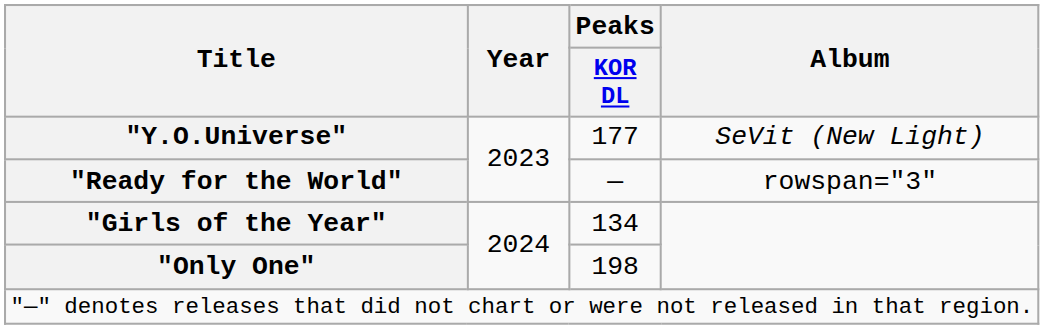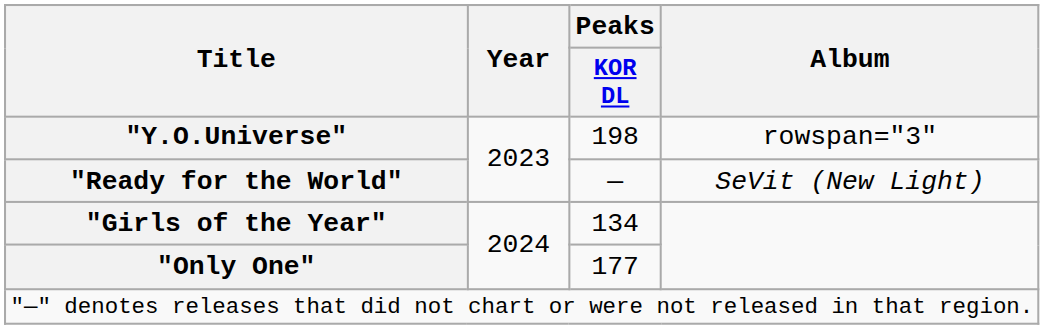(615, 138) 177 -> (615, 138) 198
(850, 138) SeVit (New Light) -> (850, 138) rowspan="3"
(850, 181) rowspan="3" -> (850, 181) SeVit (New Light)
(615, 267) 198 -> (615, 267) 177
